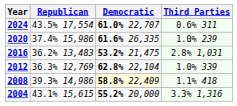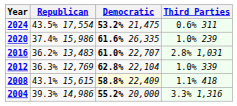(129, 25) 61.0% 22,707 -> (129, 25) 53.2% 21,475
(129, 53) 53.2% 21,475 -> (129, 53) 61.0% 22,707
(63, 81) 39.3% 14,986 -> (63, 81) 43.1% 15,615
(63, 94) 43.1% 15,615 -> (63, 94) 39.3% 14,986
